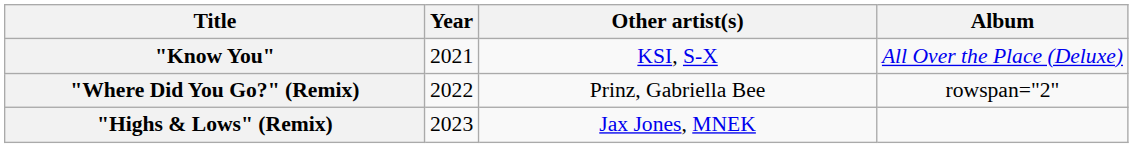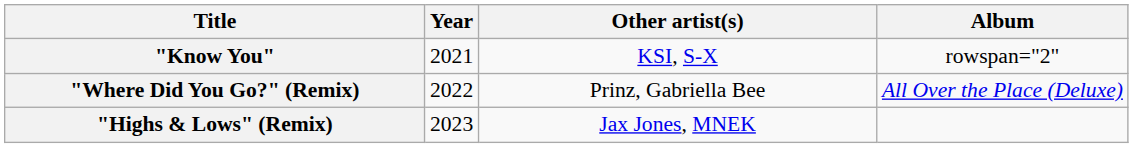(1002, 55) All Over the Place (Deluxe) -> (1002, 55) rowspan="2"
(1002, 90) rowspan="2" -> (1002, 90) All Over the Place (Deluxe)
